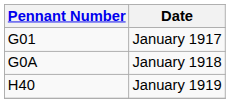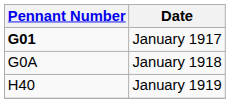(22, 39) normal -> (22, 39) bold
